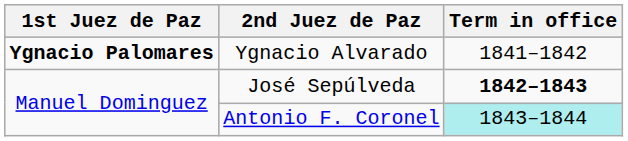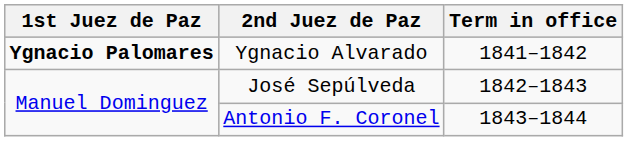(533, 86) bold -> (533, 86) normal
(533, 119) paleturquoise background -> (533, 119) no background
